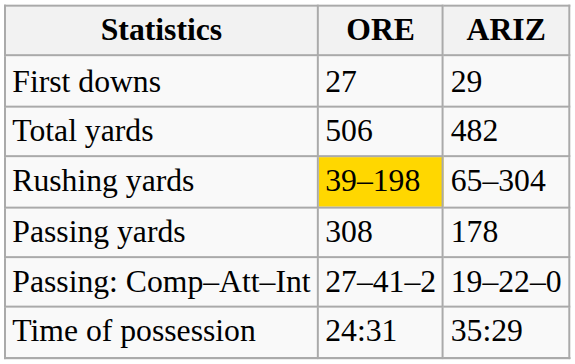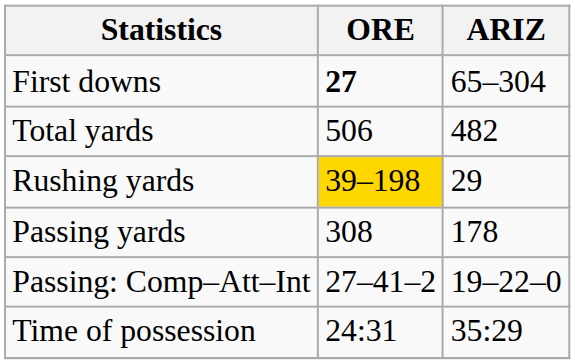(341, 80) normal -> (341, 80) bold
(467, 80) 29 -> (498, 80) 65–304
(498, 181) 65–304 -> (467, 181) 29
